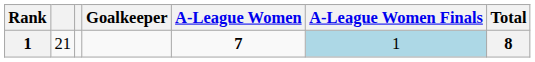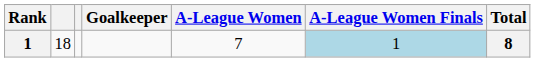(63, 43) 21 -> (63, 43) 18
(238, 43) bold -> (238, 43) normal
